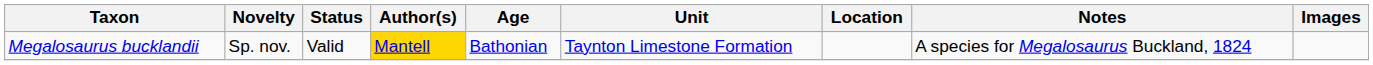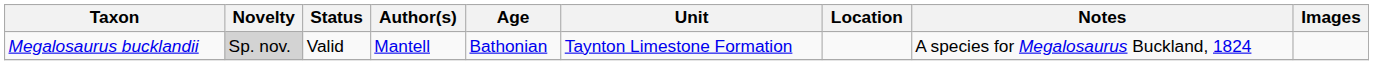(260, 45) no background -> (260, 45) lightgrey background
(402, 45) gold background -> (402, 45) no background
